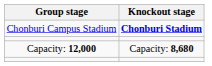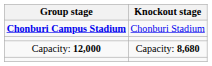(62, 28) normal -> (66, 28) bold
(162, 28) bold -> (168, 28) normal
